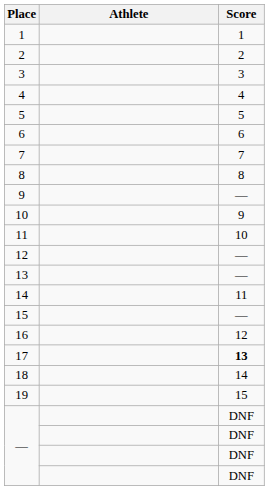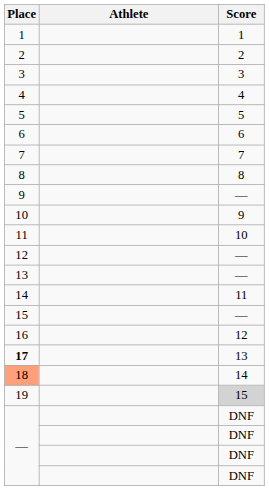(22, 355) normal -> (22, 355) bold
(241, 355) bold -> (241, 355) normal
(22, 375) no background -> (22, 375) lightsalmon background
(241, 395) no background -> (241, 395) lightgrey background
